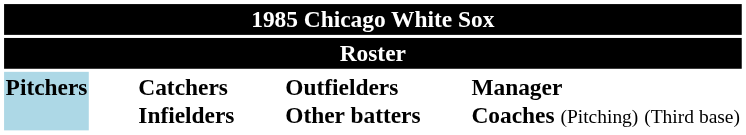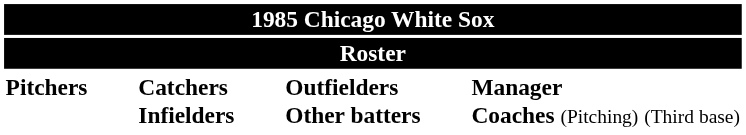(47, 86) lightblue background -> (47, 86) no background
